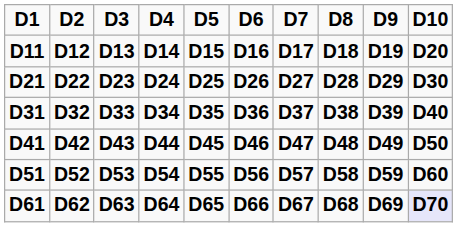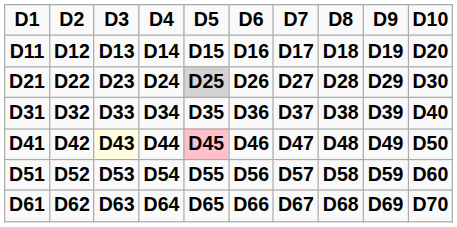(206, 81) no background -> (206, 81) lightgrey background
(117, 143) no background -> (117, 143) lightyellow background
(206, 143) no background -> (206, 143) pink background
(430, 205) lavender background -> (430, 205) no background
